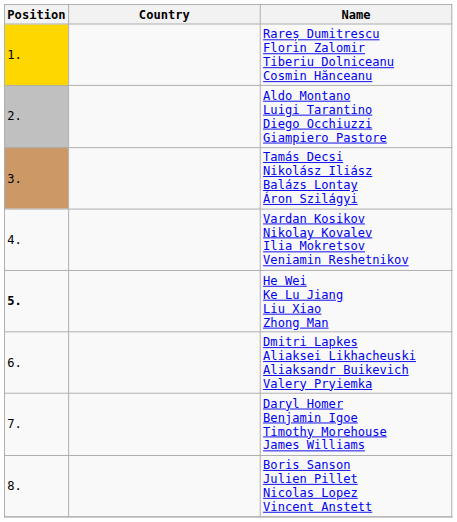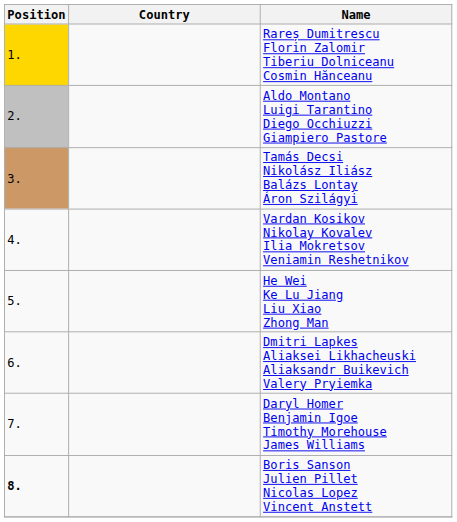(15, 301) bold -> (15, 301) normal
(15, 486) normal -> (15, 486) bold
